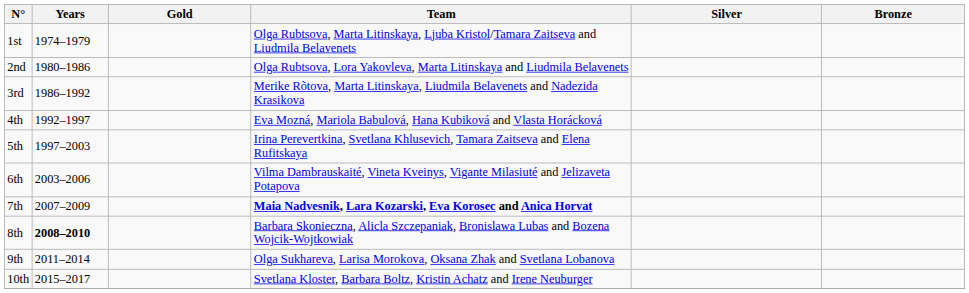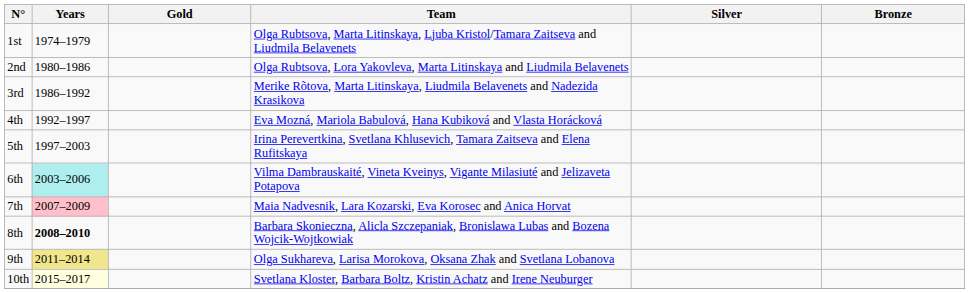(63, 180) no background -> (63, 180) paleturquoise background
(63, 206) no background -> (63, 206) pink background
(423, 206) bold -> (412, 206) normal
(62, 259) no background -> (62, 259) khaki background
(63, 278) no background -> (63, 278) lightyellow background
